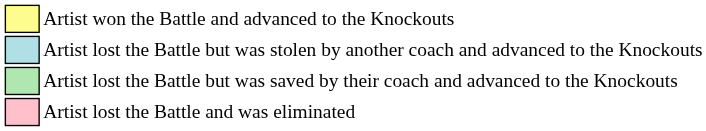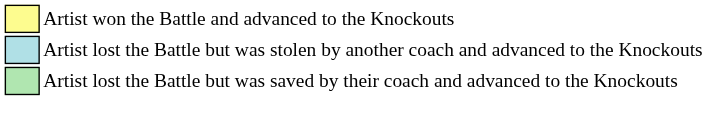- row: (199, 111)
